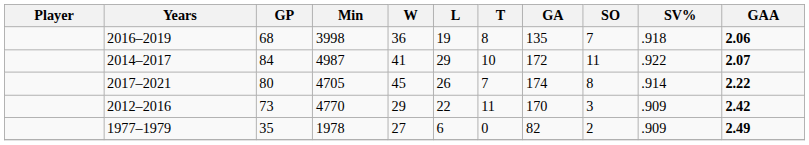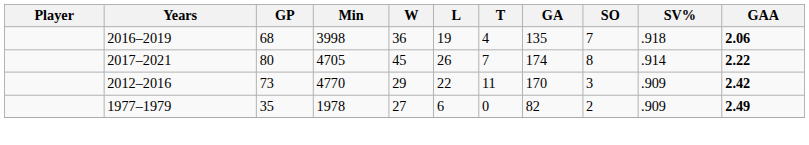(485, 38) 8 -> (485, 38) 4
- row: (139, 60)
